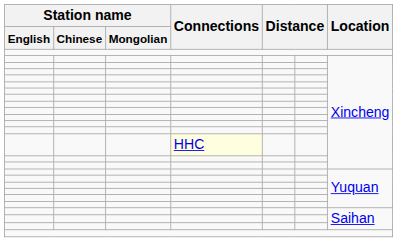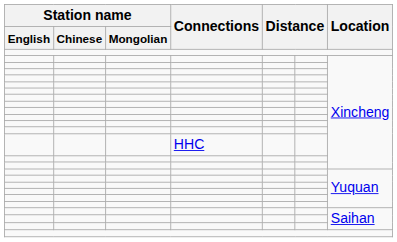(189, 144) lightyellow background -> (189, 144) no background
